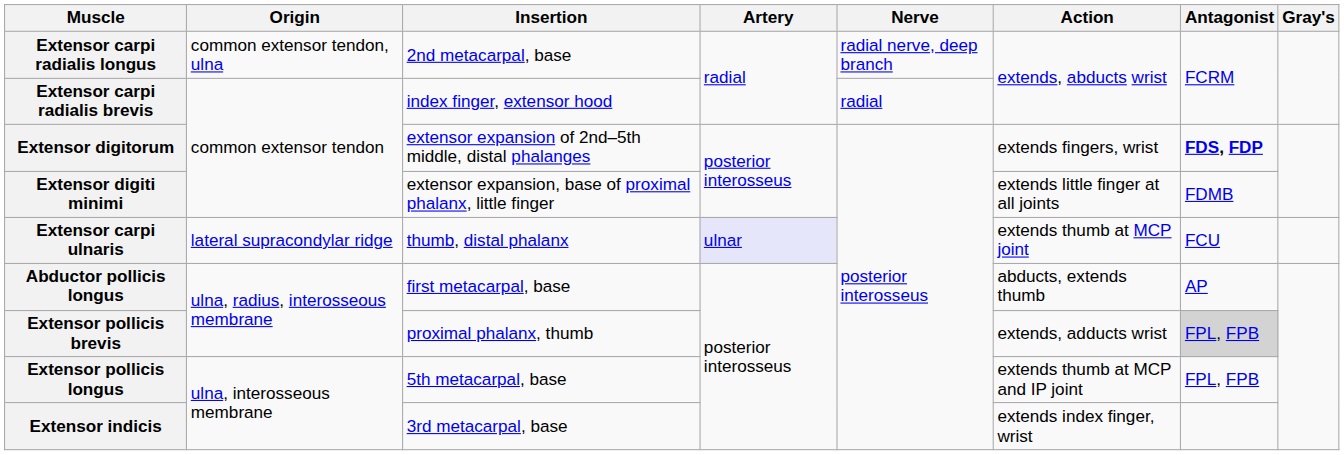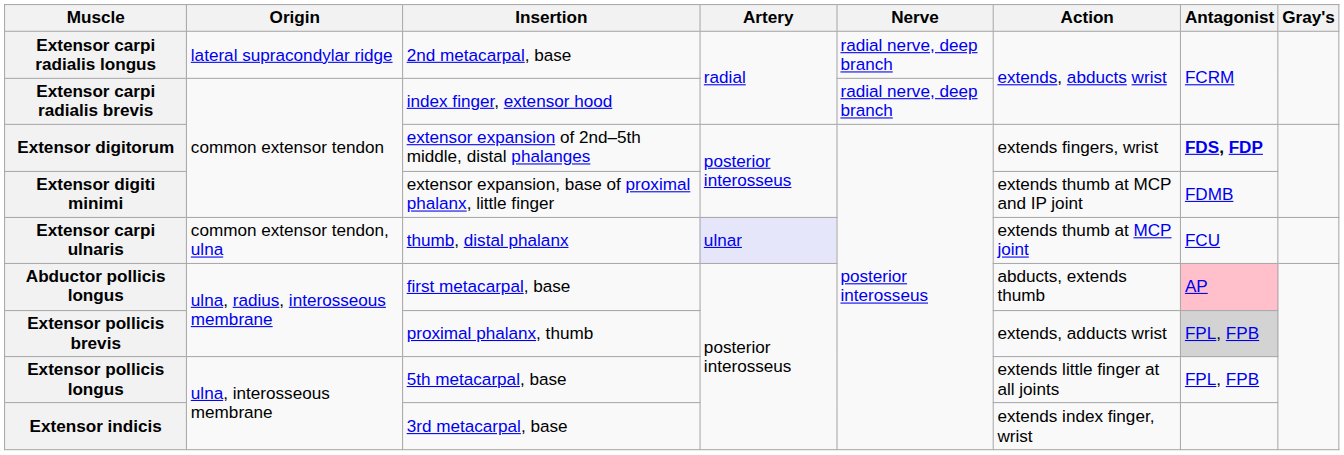(290, 54) common extensor tendon, ulna -> (292, 54) lateral supracondylar ridge
(861, 101) radial -> (909, 101) radial nerve, deep branch
(1078, 194) extends little finger at all joints -> (1084, 194) extends thumb at MCP and IP joint
(292, 240) lateral supracondylar ridge -> (290, 240) common extensor tendon, ulna
(1196, 286) no background -> (1196, 286) pink background
(1084, 379) extends thumb at MCP and IP joint -> (1078, 379) extends little finger at all joints
